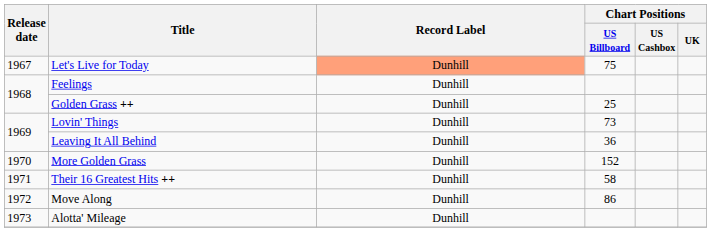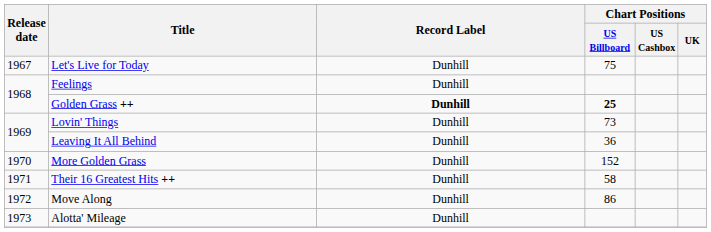(451, 65) lightsalmon background -> (451, 65) no background
(451, 103) normal -> (451, 103) bold
(610, 103) normal -> (610, 103) bold
